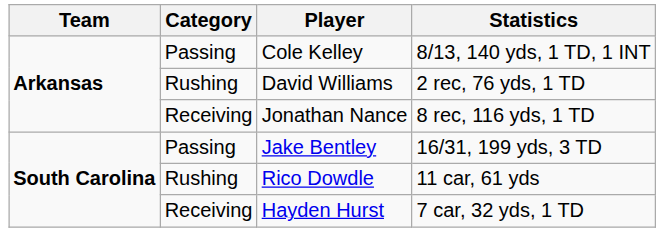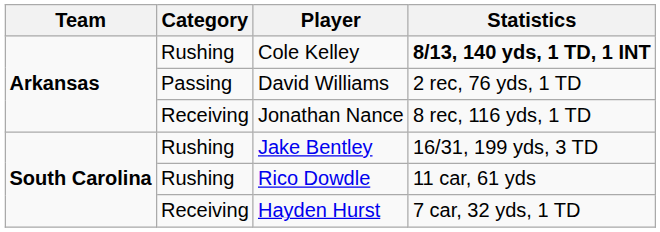(200, 52) Passing -> (198, 52) Rushing
(534, 52) normal -> (532, 52) bold
(201, 83) Rushing -> (197, 83) Passing
(200, 147) Passing -> (198, 147) Rushing
